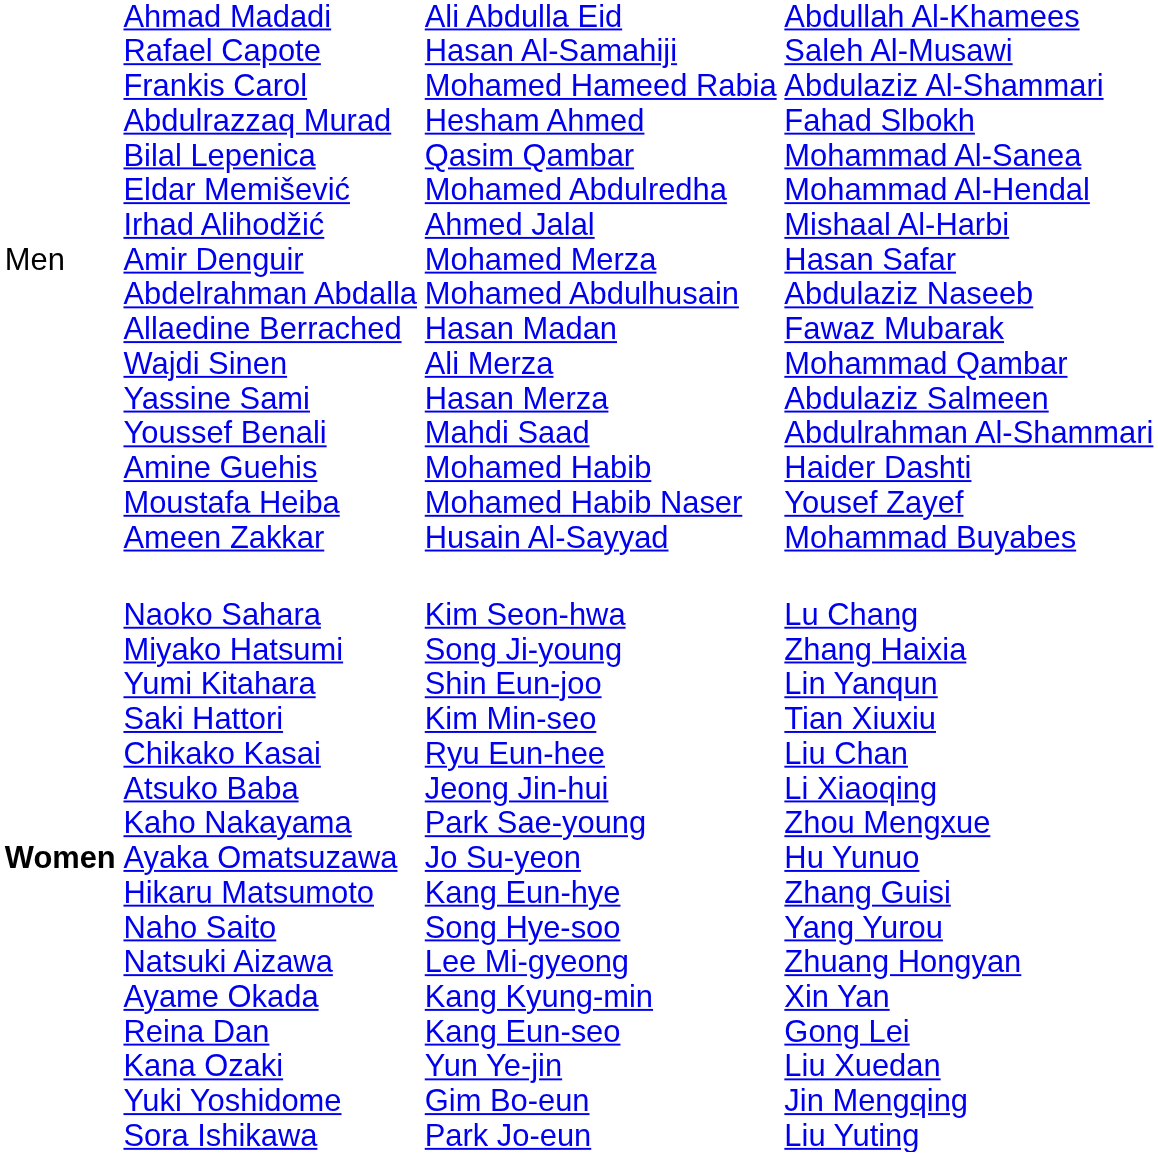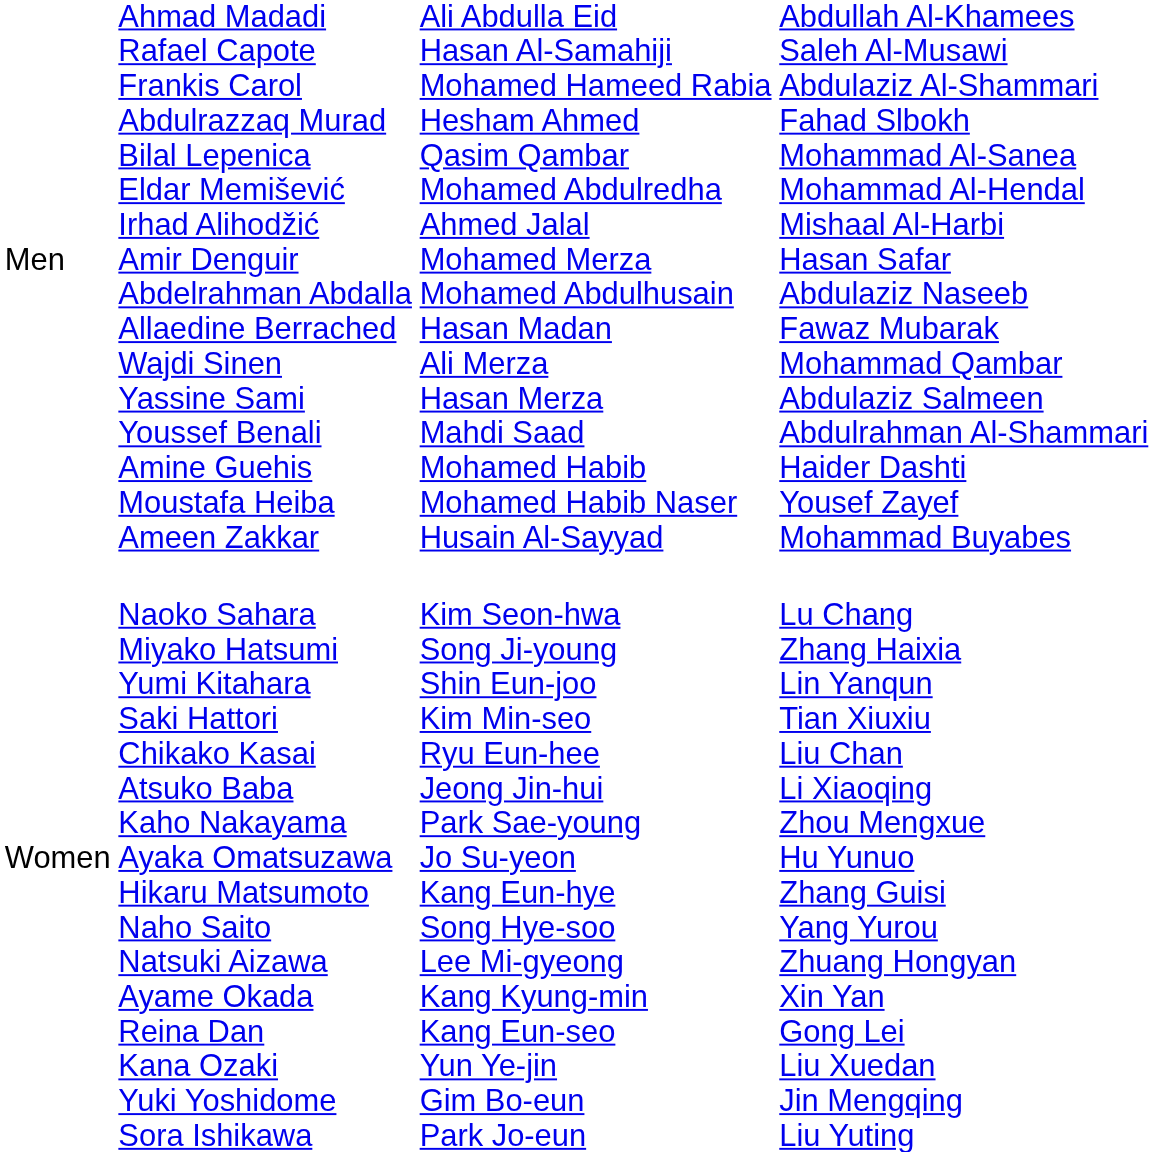(60, 857) bold -> (58, 857) normal
